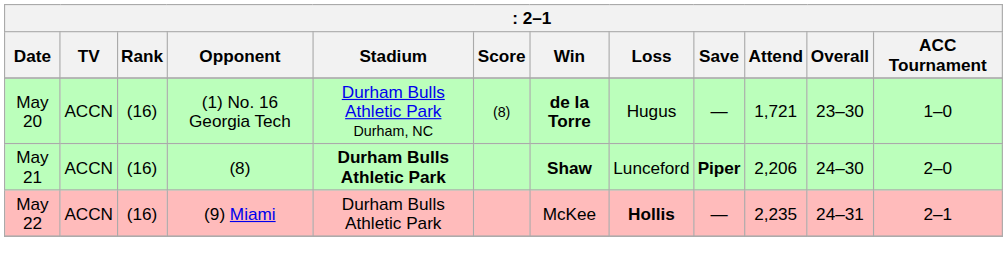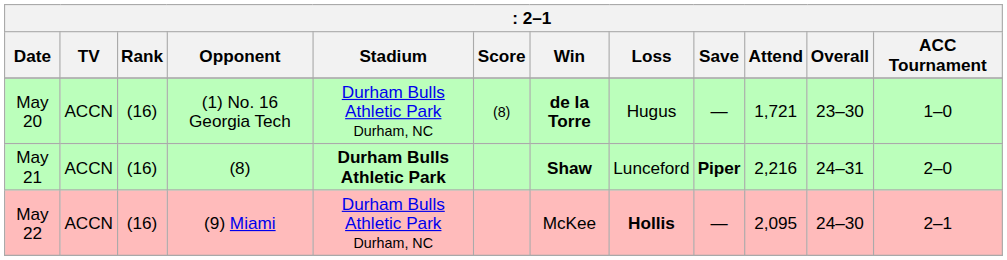(776, 167) 2,206 -> (776, 167) 2,216
(840, 167) 24–30 -> (840, 167) 24–31
(393, 213) Durham Bulls Athletic Park -> (393, 223) Durham Bulls Athletic Park Durham, NC
(776, 213) 2,235 -> (776, 223) 2,095
(840, 213) 24–31 -> (840, 223) 24–30
